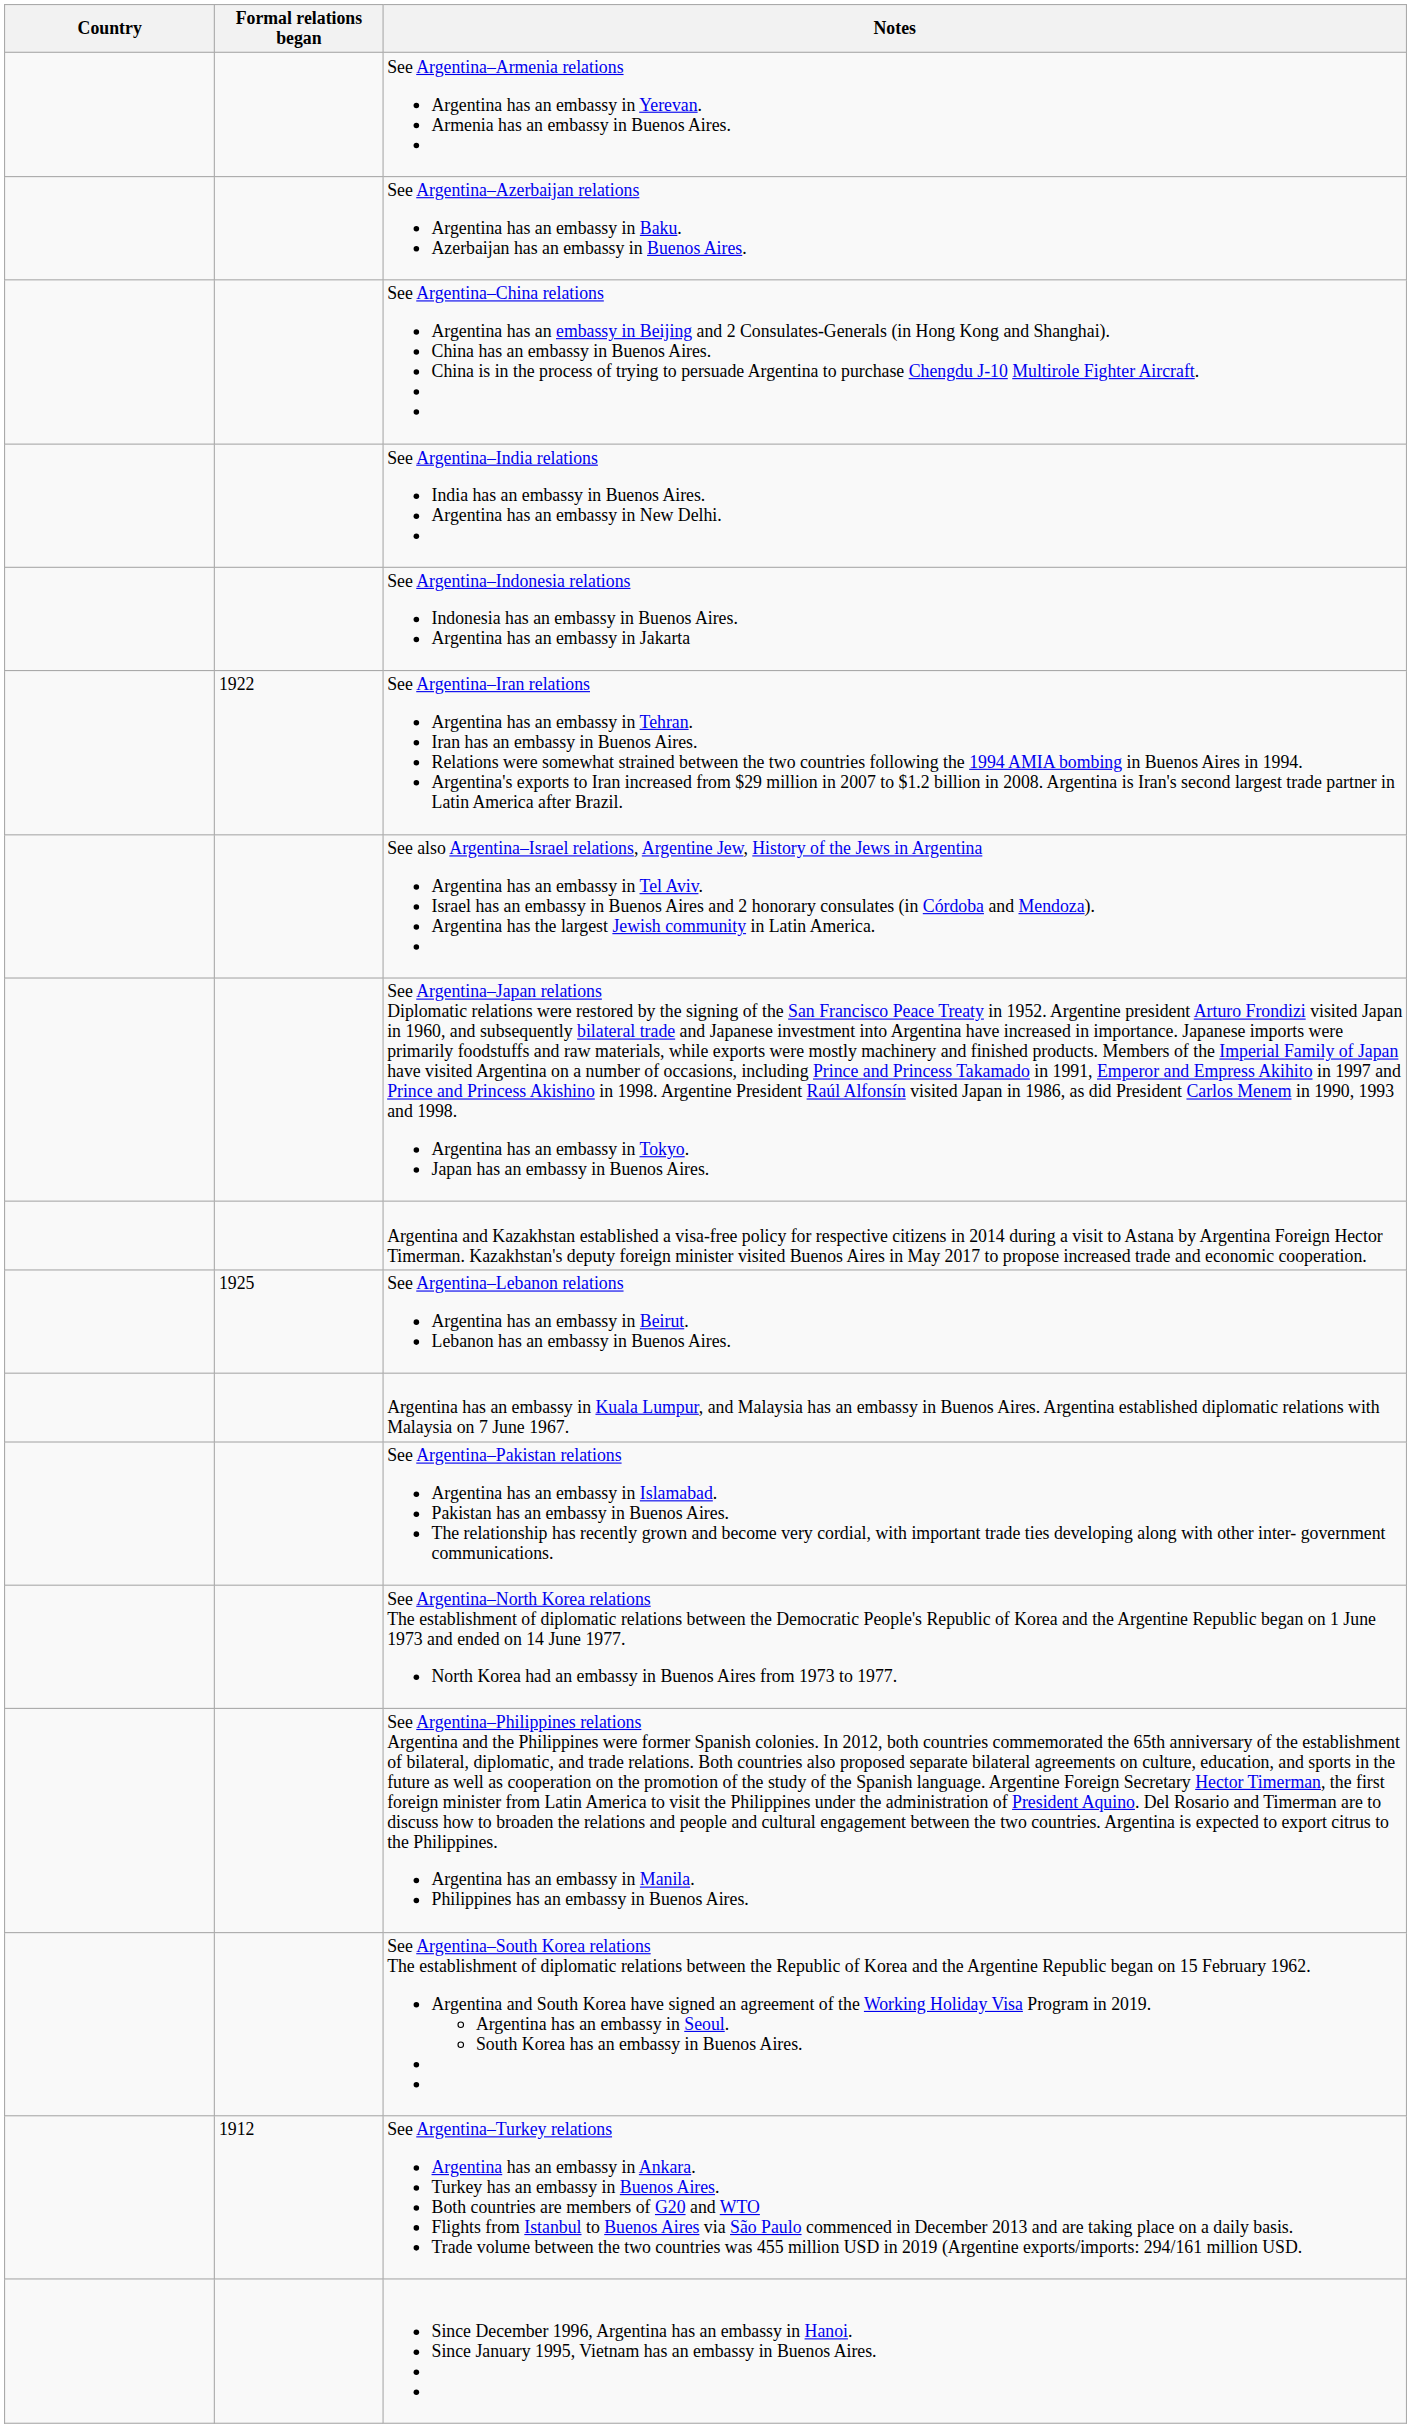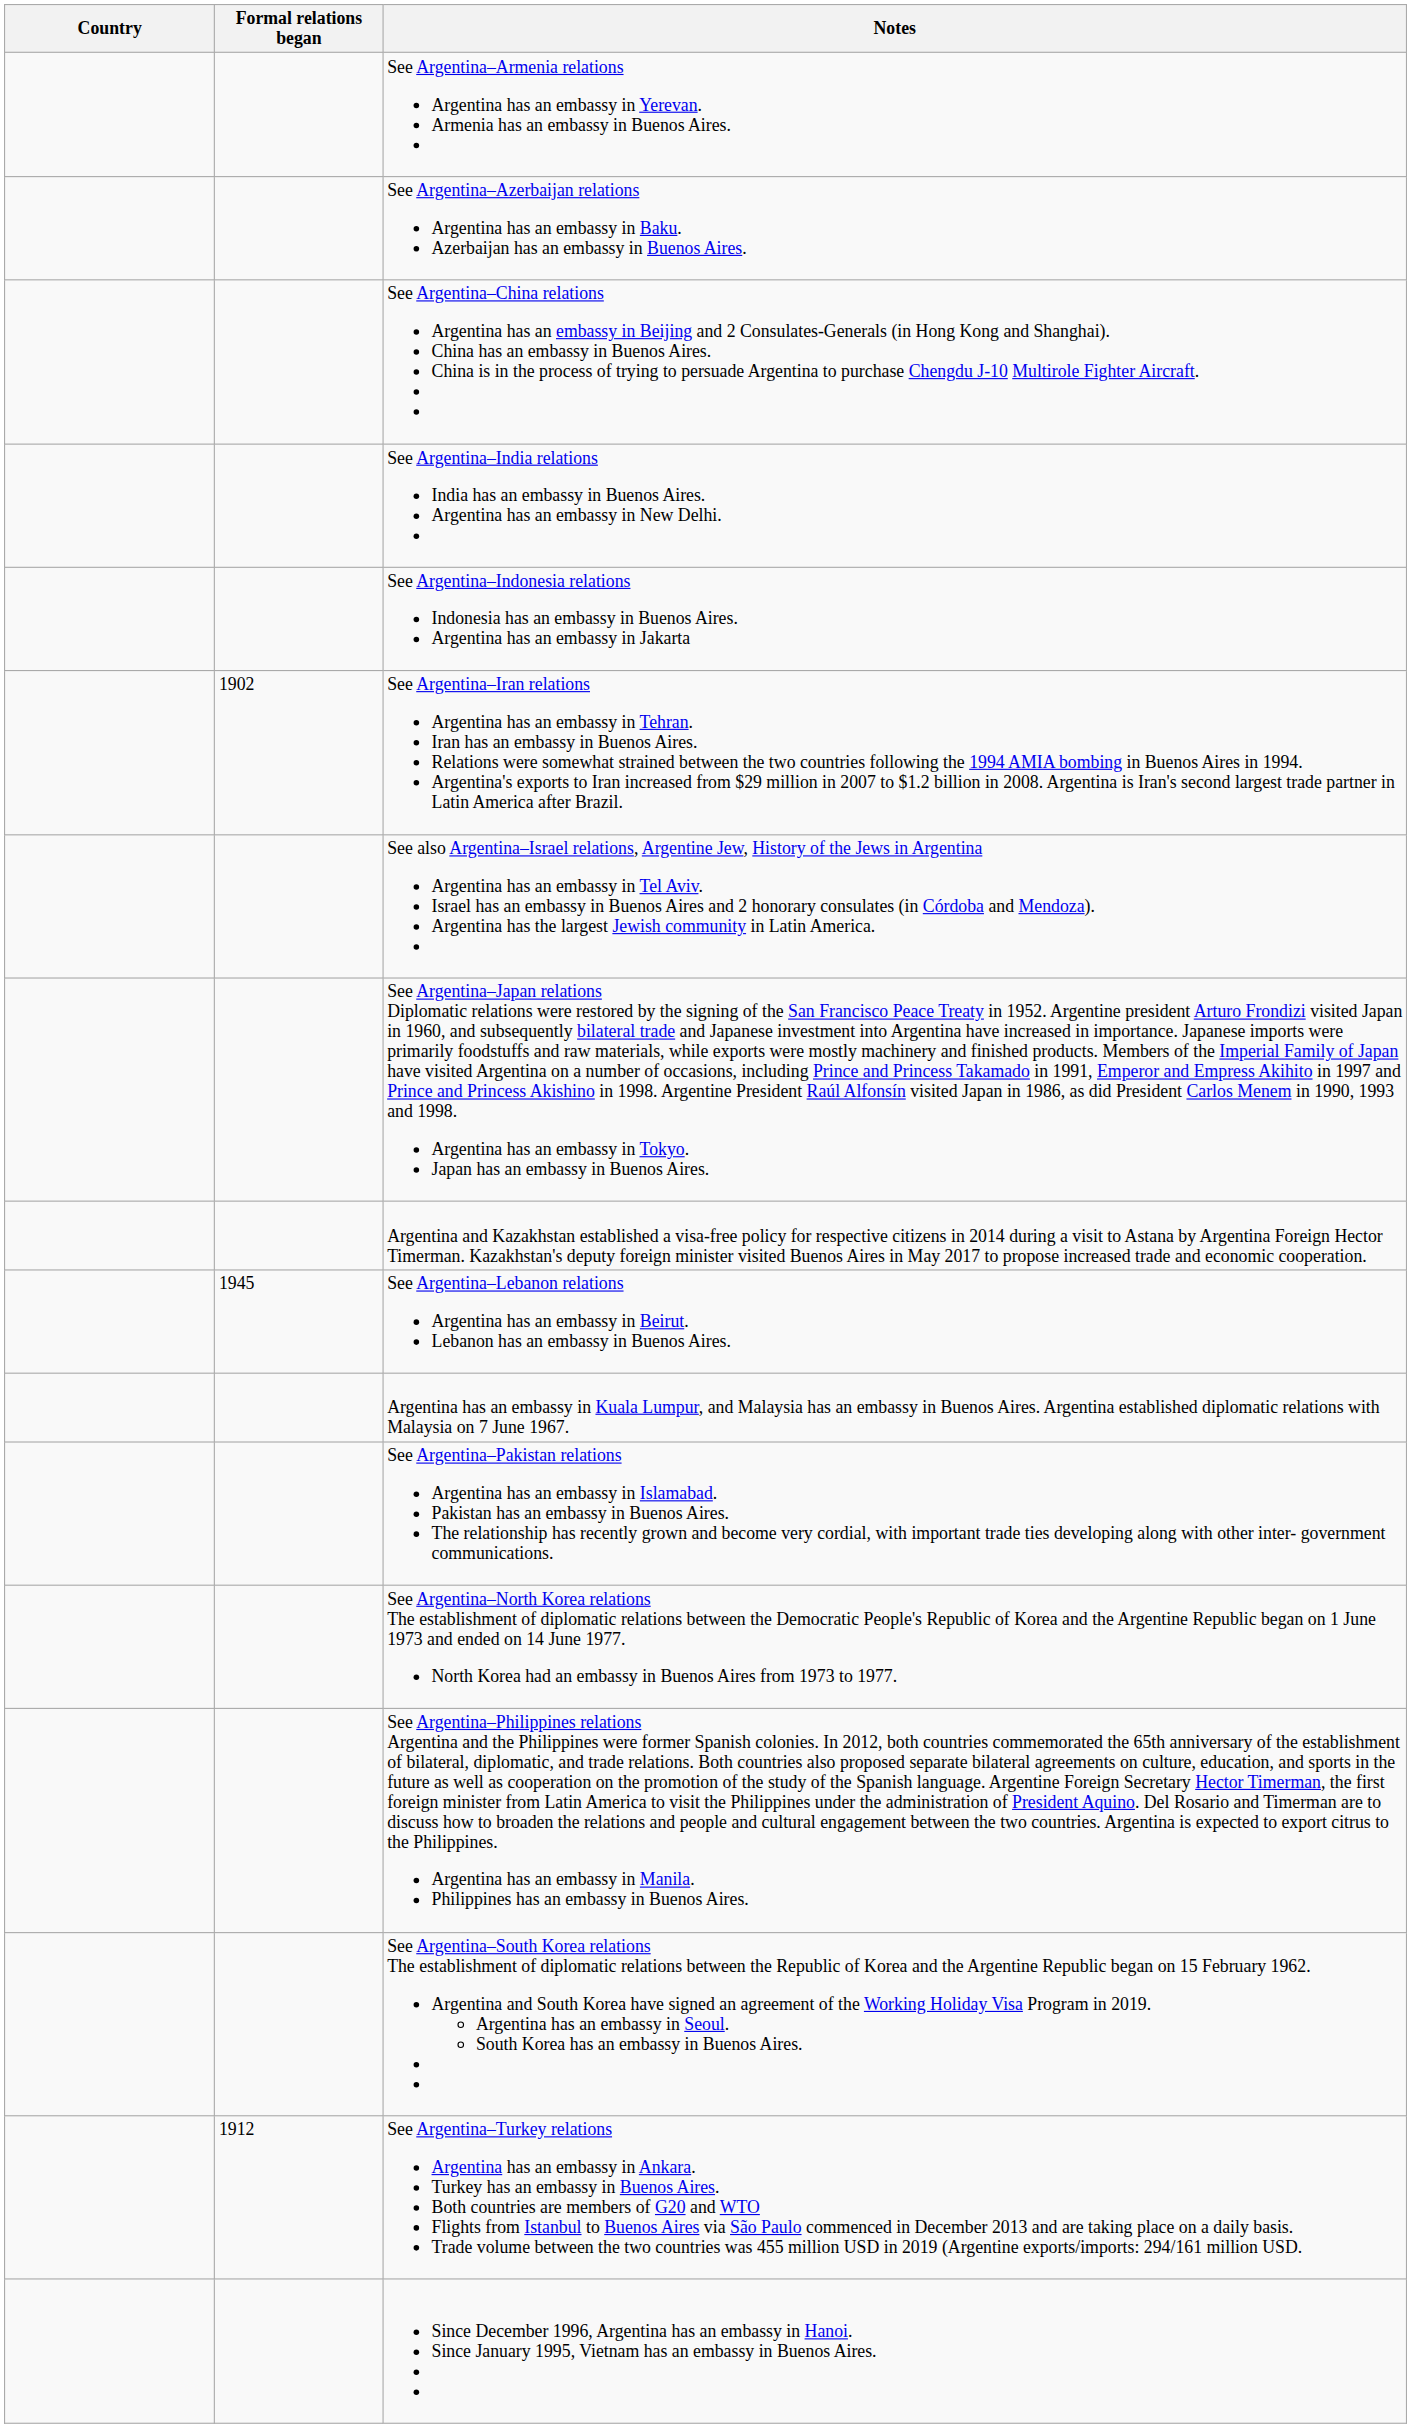(237, 684) 1922 -> (237, 684) 1902
(237, 1283) 1925 -> (237, 1283) 1945
